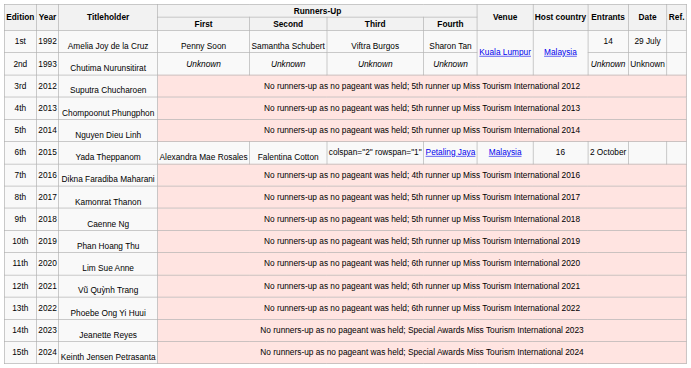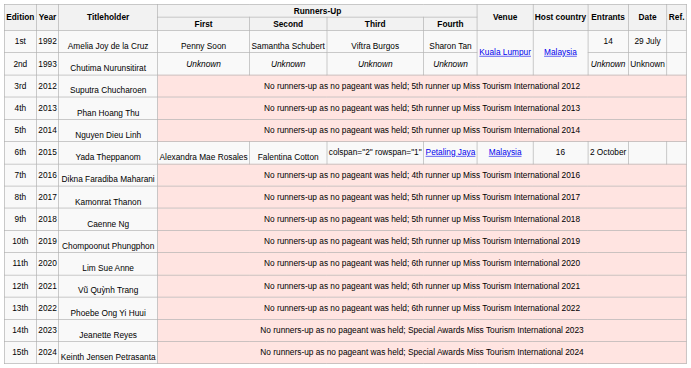(108, 112) Chompoonut Phungphon -> (108, 112) Phan Hoang Thu
(108, 246) Phan Hoang Thu -> (108, 246) Chompoonut Phungphon
